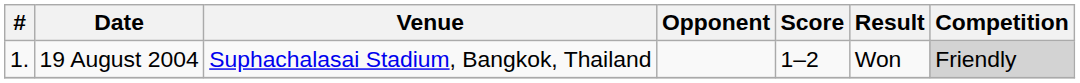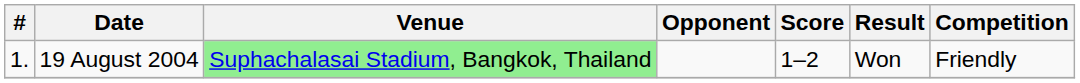(430, 58) no background -> (430, 58) lightgreen background
(976, 58) lightgrey background -> (976, 58) no background
